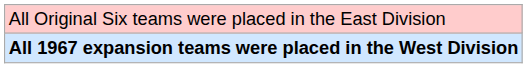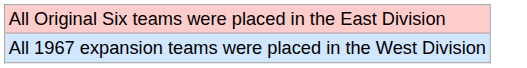(264, 47) bold -> (247, 47) normal
